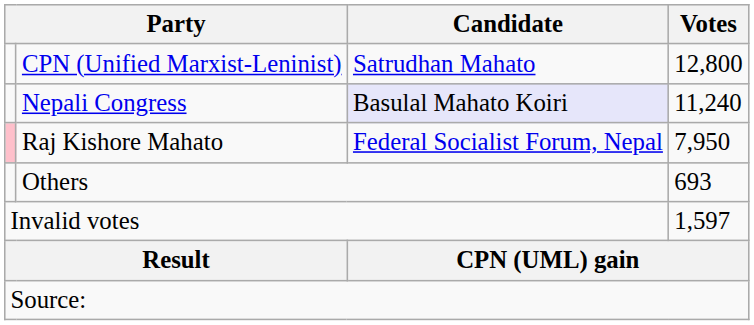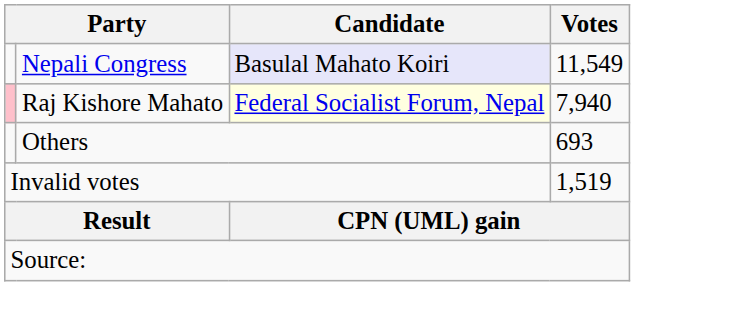- row: (182, 63)
(708, 102) 11,240 -> (589, 63) 11,549
(508, 142) no background -> (389, 102) lightyellow background
(702, 142) 7,950 -> (584, 102) 7,940
(702, 220) 1,597 -> (584, 181) 1,519
